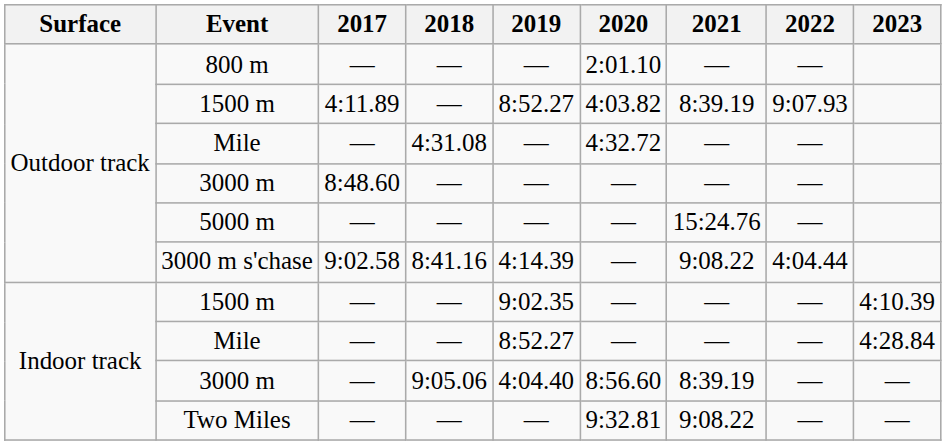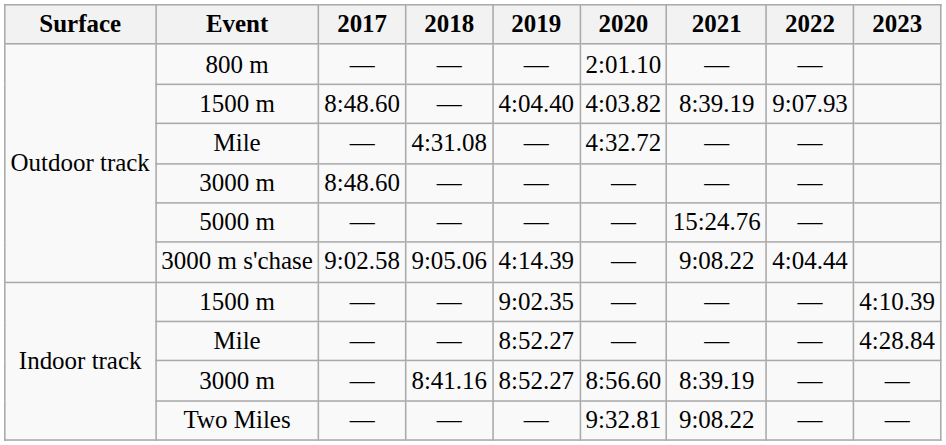(362, 103) 4:11.89 -> (362, 103) 8:48.60
(536, 103) 8:52.27 -> (536, 103) 4:04.40
(449, 261) 8:41.16 -> (449, 261) 9:05.06
(449, 380) 9:05.06 -> (449, 380) 8:41.16
(536, 380) 4:04.40 -> (536, 380) 8:52.27
